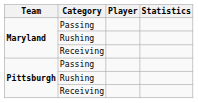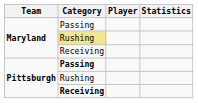(77, 38) no background -> (77, 38) khaki background
(77, 65) normal -> (77, 65) bold
(82, 91) normal -> (82, 91) bold
